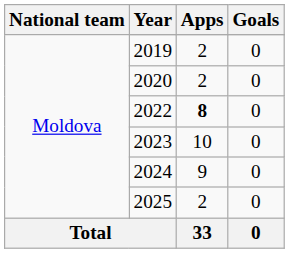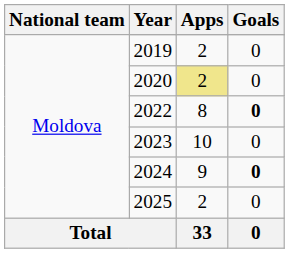(202, 80) no background -> (202, 80) khaki background
(202, 111) bold -> (202, 111) normal
(256, 111) normal -> (256, 111) bold
(256, 171) normal -> (256, 171) bold
